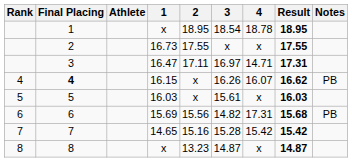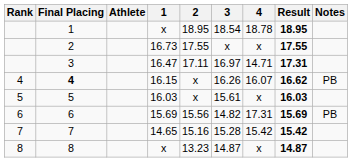(294, 115) 15.68 -> (294, 115) 15.69
